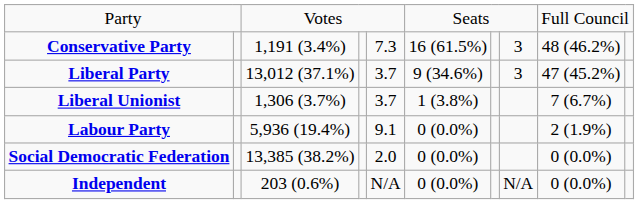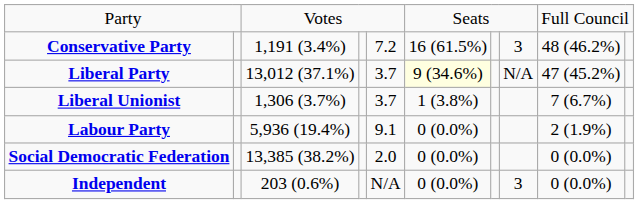(386, 45) 7.3 -> (386, 45) 7.2
(448, 73) no background -> (448, 73) lightyellow background
(518, 73) 3 -> (518, 73) N/A
(518, 184) N/A -> (518, 184) 3
